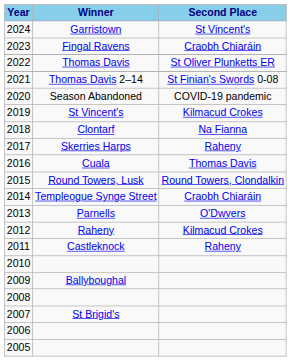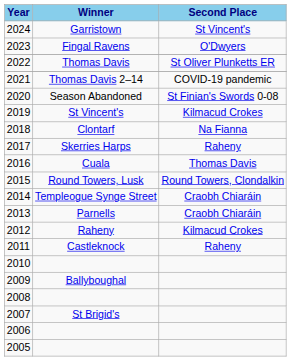(223, 46) Craobh Chiaráin -> (223, 46) O'Dwyers
(223, 79) St Finian's Swords 0-08 -> (223, 79) COVID-19 pandemic
(223, 96) COVID-19 pandemic -> (223, 96) St Finian's Swords 0-08
(223, 213) O'Dwyers -> (223, 213) Craobh Chiaráin
